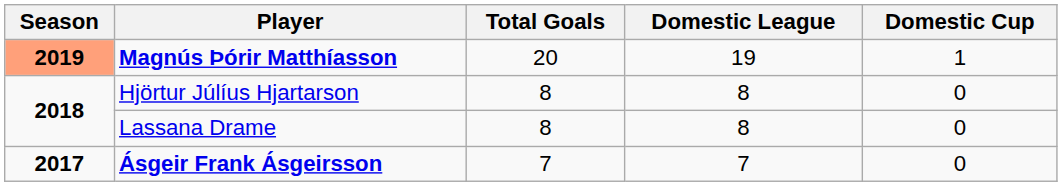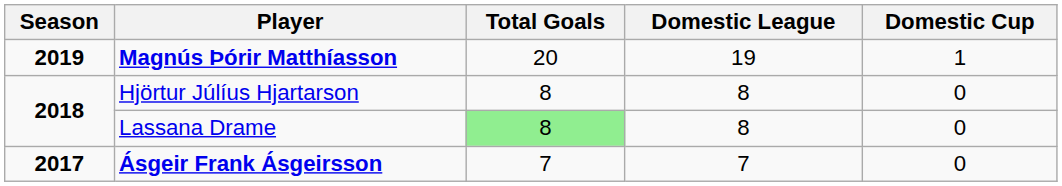(59, 57) lightsalmon background -> (59, 57) no background
(545, 127) no background -> (545, 127) lightgreen background
